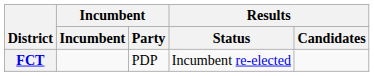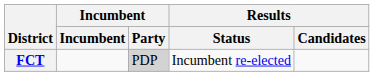(145, 60) no background -> (145, 60) lightgrey background
